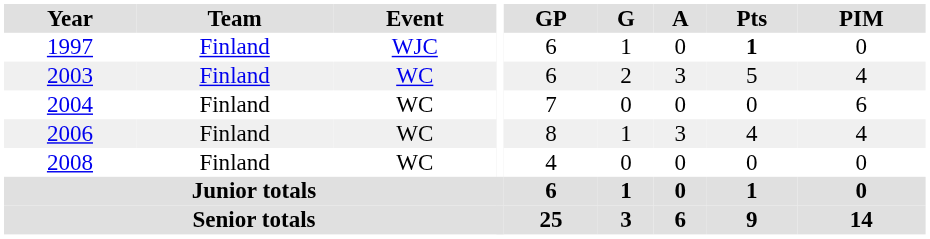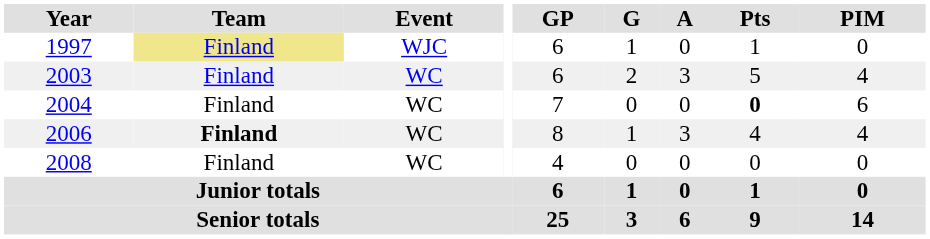(235, 46) no background -> (239, 46) khaki background
(752, 46) bold -> (755, 46) normal
(752, 104) normal -> (755, 104) bold
(235, 133) normal -> (239, 133) bold
